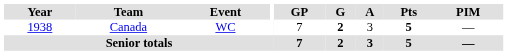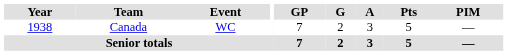(340, 27) bold -> (340, 27) normal
(409, 27) bold -> (409, 27) normal
